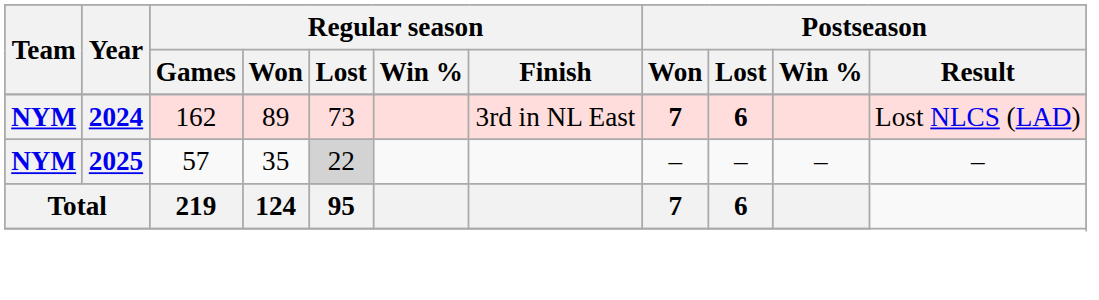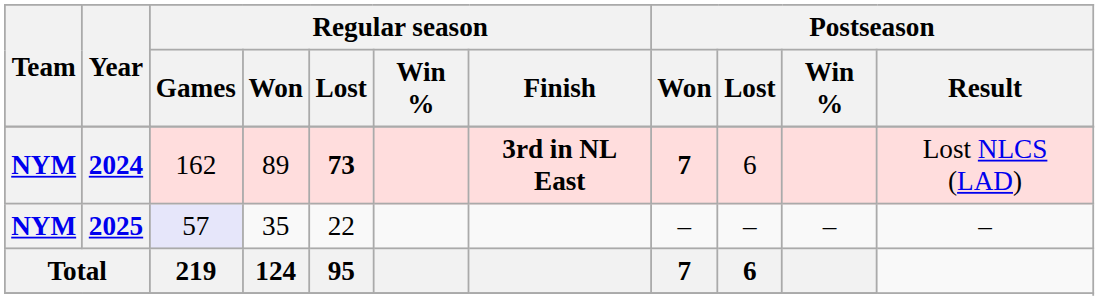(341, 116) normal -> (341, 165) bold
(555, 116) normal -> (560, 165) bold
(741, 116) bold -> (750, 165) normal
(196, 161) no background -> (196, 226) lavender background
(341, 161) lightgrey background -> (341, 226) no background
